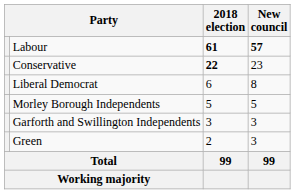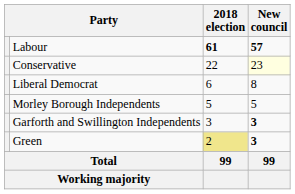(212, 65) bold -> (212, 65) normal
(257, 65) no background -> (257, 65) lightyellow background
(254, 122) normal -> (254, 122) bold
(209, 141) no background -> (209, 141) khaki background
(254, 141) normal -> (254, 141) bold
